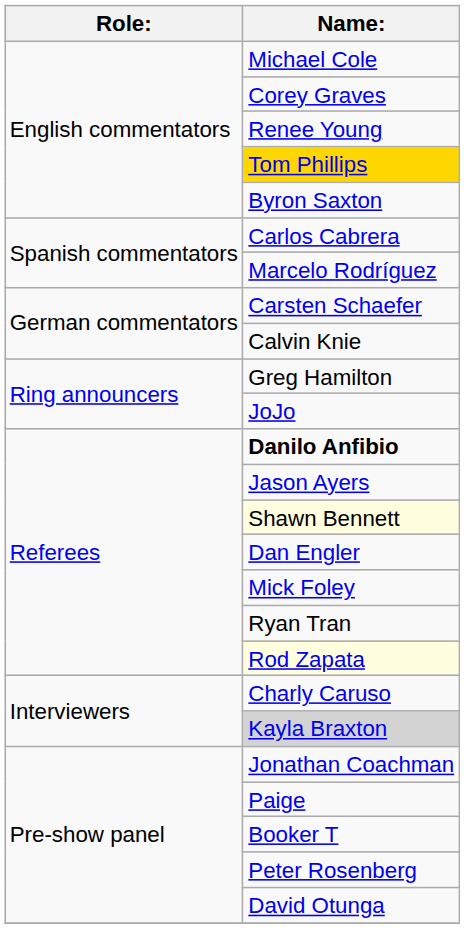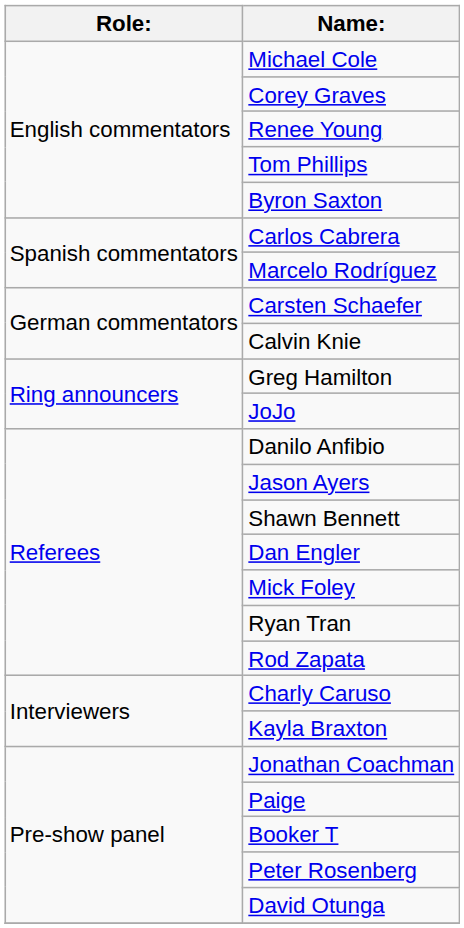(308, 165) gold background -> (308, 165) no background
(324, 447) bold -> (317, 447) normal
(324, 517) lightyellow background -> (324, 517) no background
(307, 658) lightyellow background -> (307, 658) no background
(318, 729) lightgrey background -> (318, 729) no background
